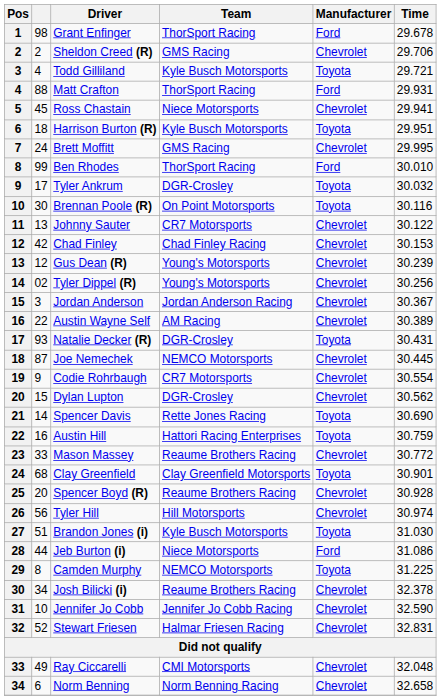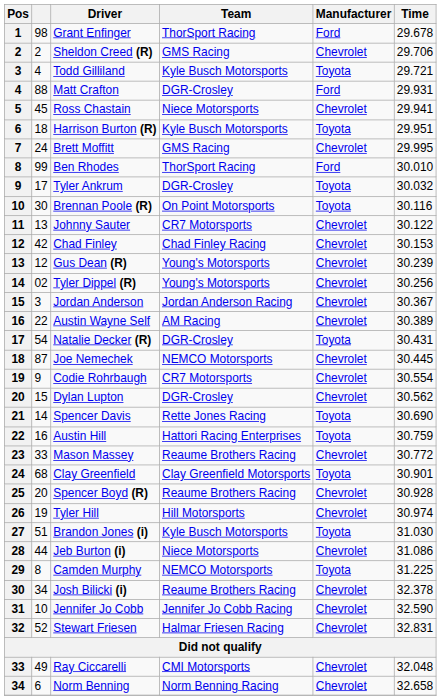(209, 90) ThorSport Racing -> (197, 90) DGR-Crosley
(41, 339) 93 -> (41, 339) 54
(41, 512) 56 -> (41, 512) 19
(328, 551) Ford -> (341, 551) Chevrolet
